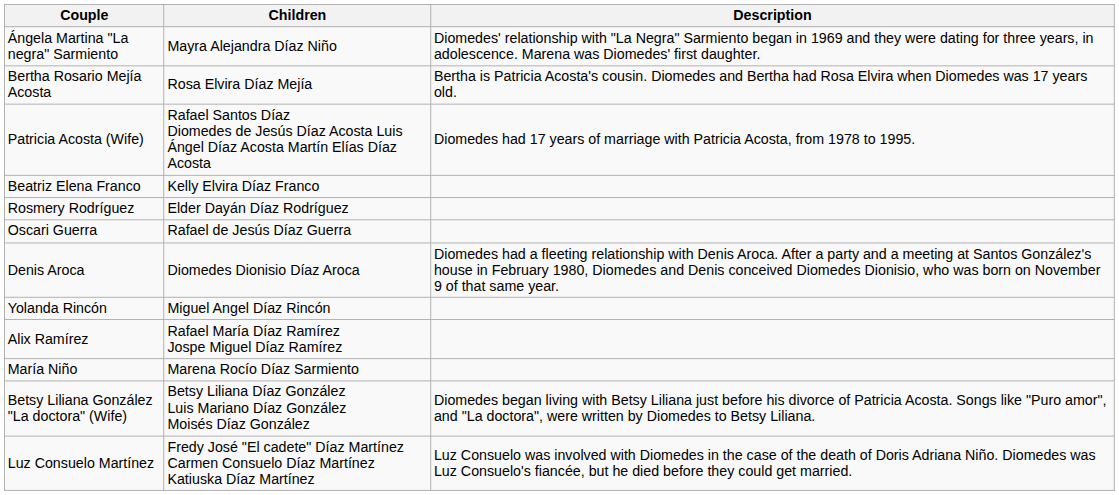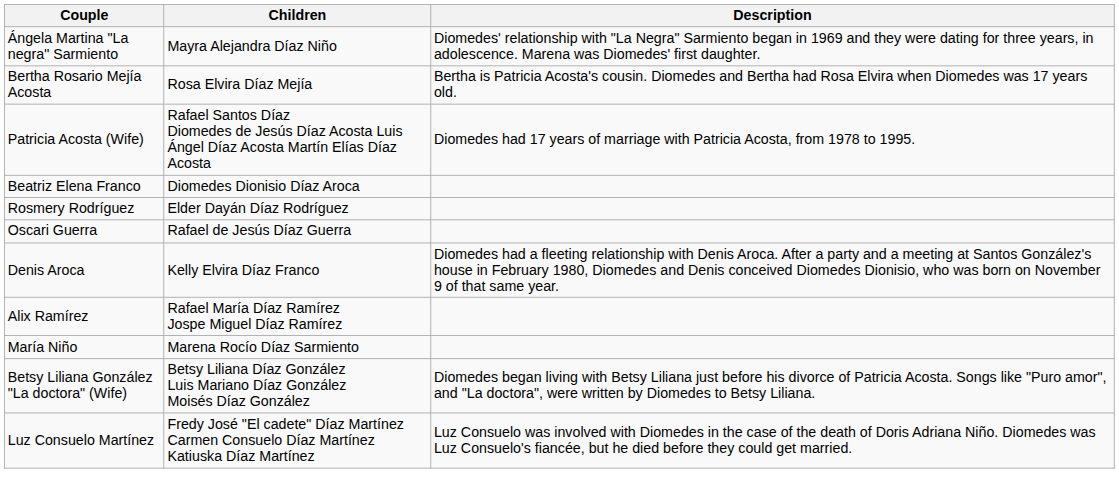(243, 186) Kelly Elvira Díaz Franco -> (264, 186) Diomedes Dionisio Díaz Aroca
(264, 269) Diomedes Dionisio Díaz Aroca -> (243, 269) Kelly Elvira Díaz Franco
- row: (57, 308)
